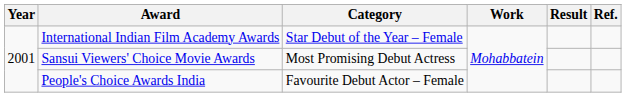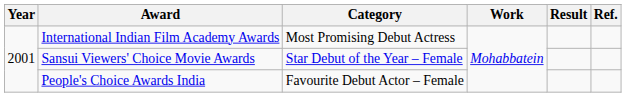(374, 37) Star Debut of the Year – Female -> (370, 37) Most Promising Debut Actress
(370, 59) Most Promising Debut Actress -> (374, 59) Star Debut of the Year – Female
